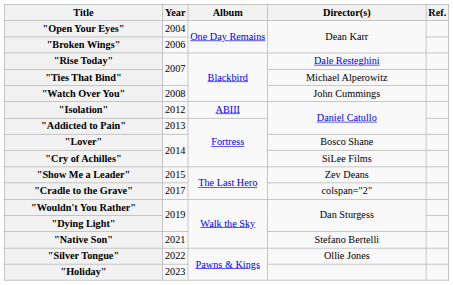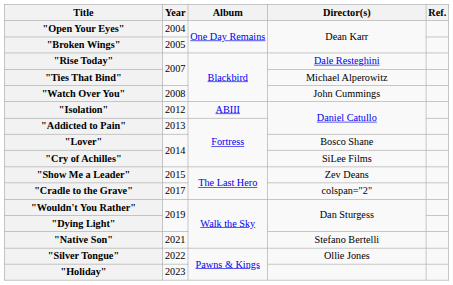(175, 45) 2006 -> (175, 45) 2005
